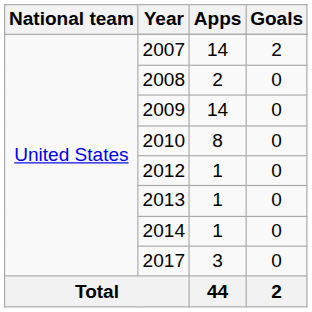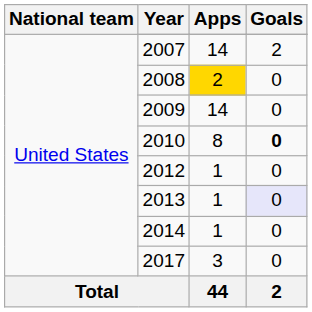(218, 79) no background -> (218, 79) gold background
(277, 140) normal -> (277, 140) bold
(277, 200) no background -> (277, 200) lavender background
